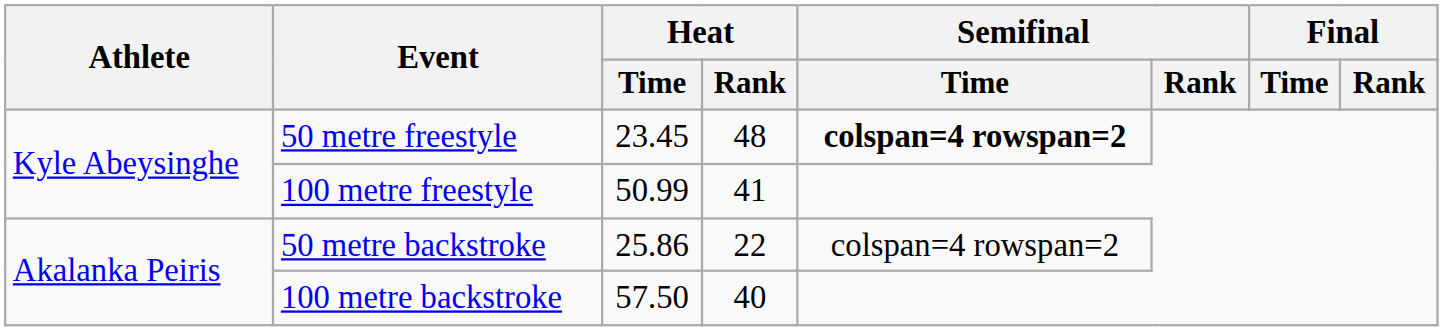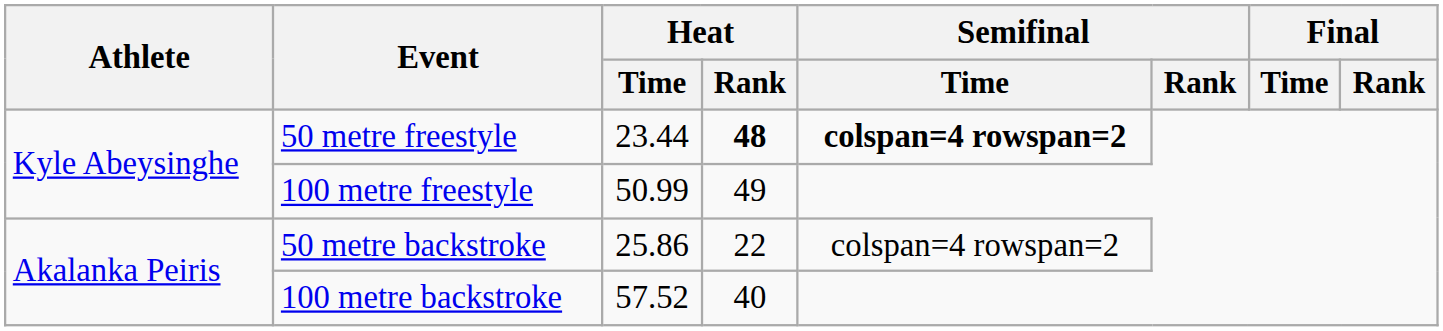(652, 136) 23.45 -> (652, 136) 23.44
(750, 136) normal -> (750, 136) bold
(750, 190) 41 -> (750, 190) 49
(652, 298) 57.50 -> (652, 298) 57.52
